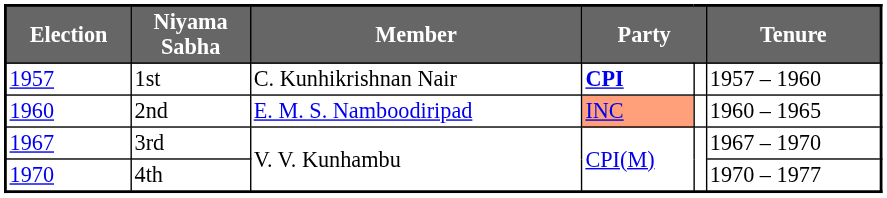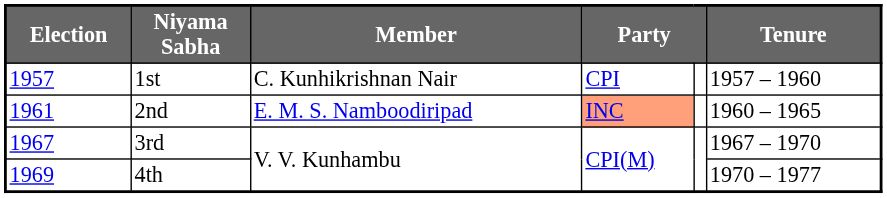(605, 78) bold -> (603, 78) normal
(32, 110) 1960 -> (32, 110) 1961
(32, 174) 1970 -> (32, 174) 1969
